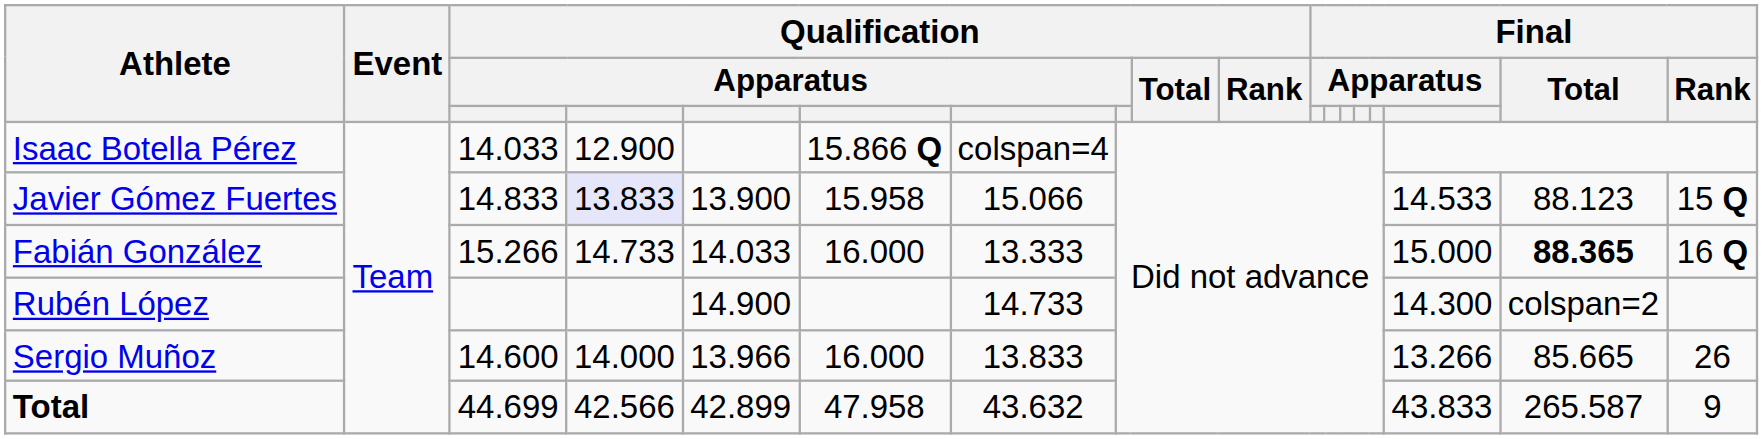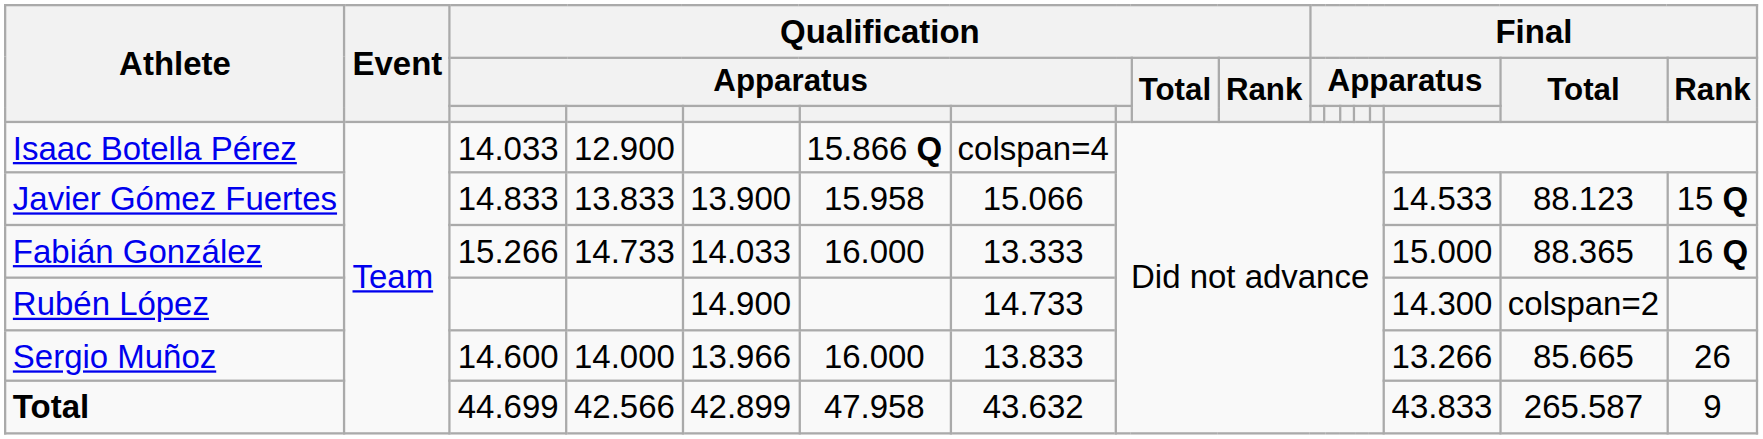(624, 200) lavender background -> (624, 200) no background
(1583, 252) bold -> (1583, 252) normal
